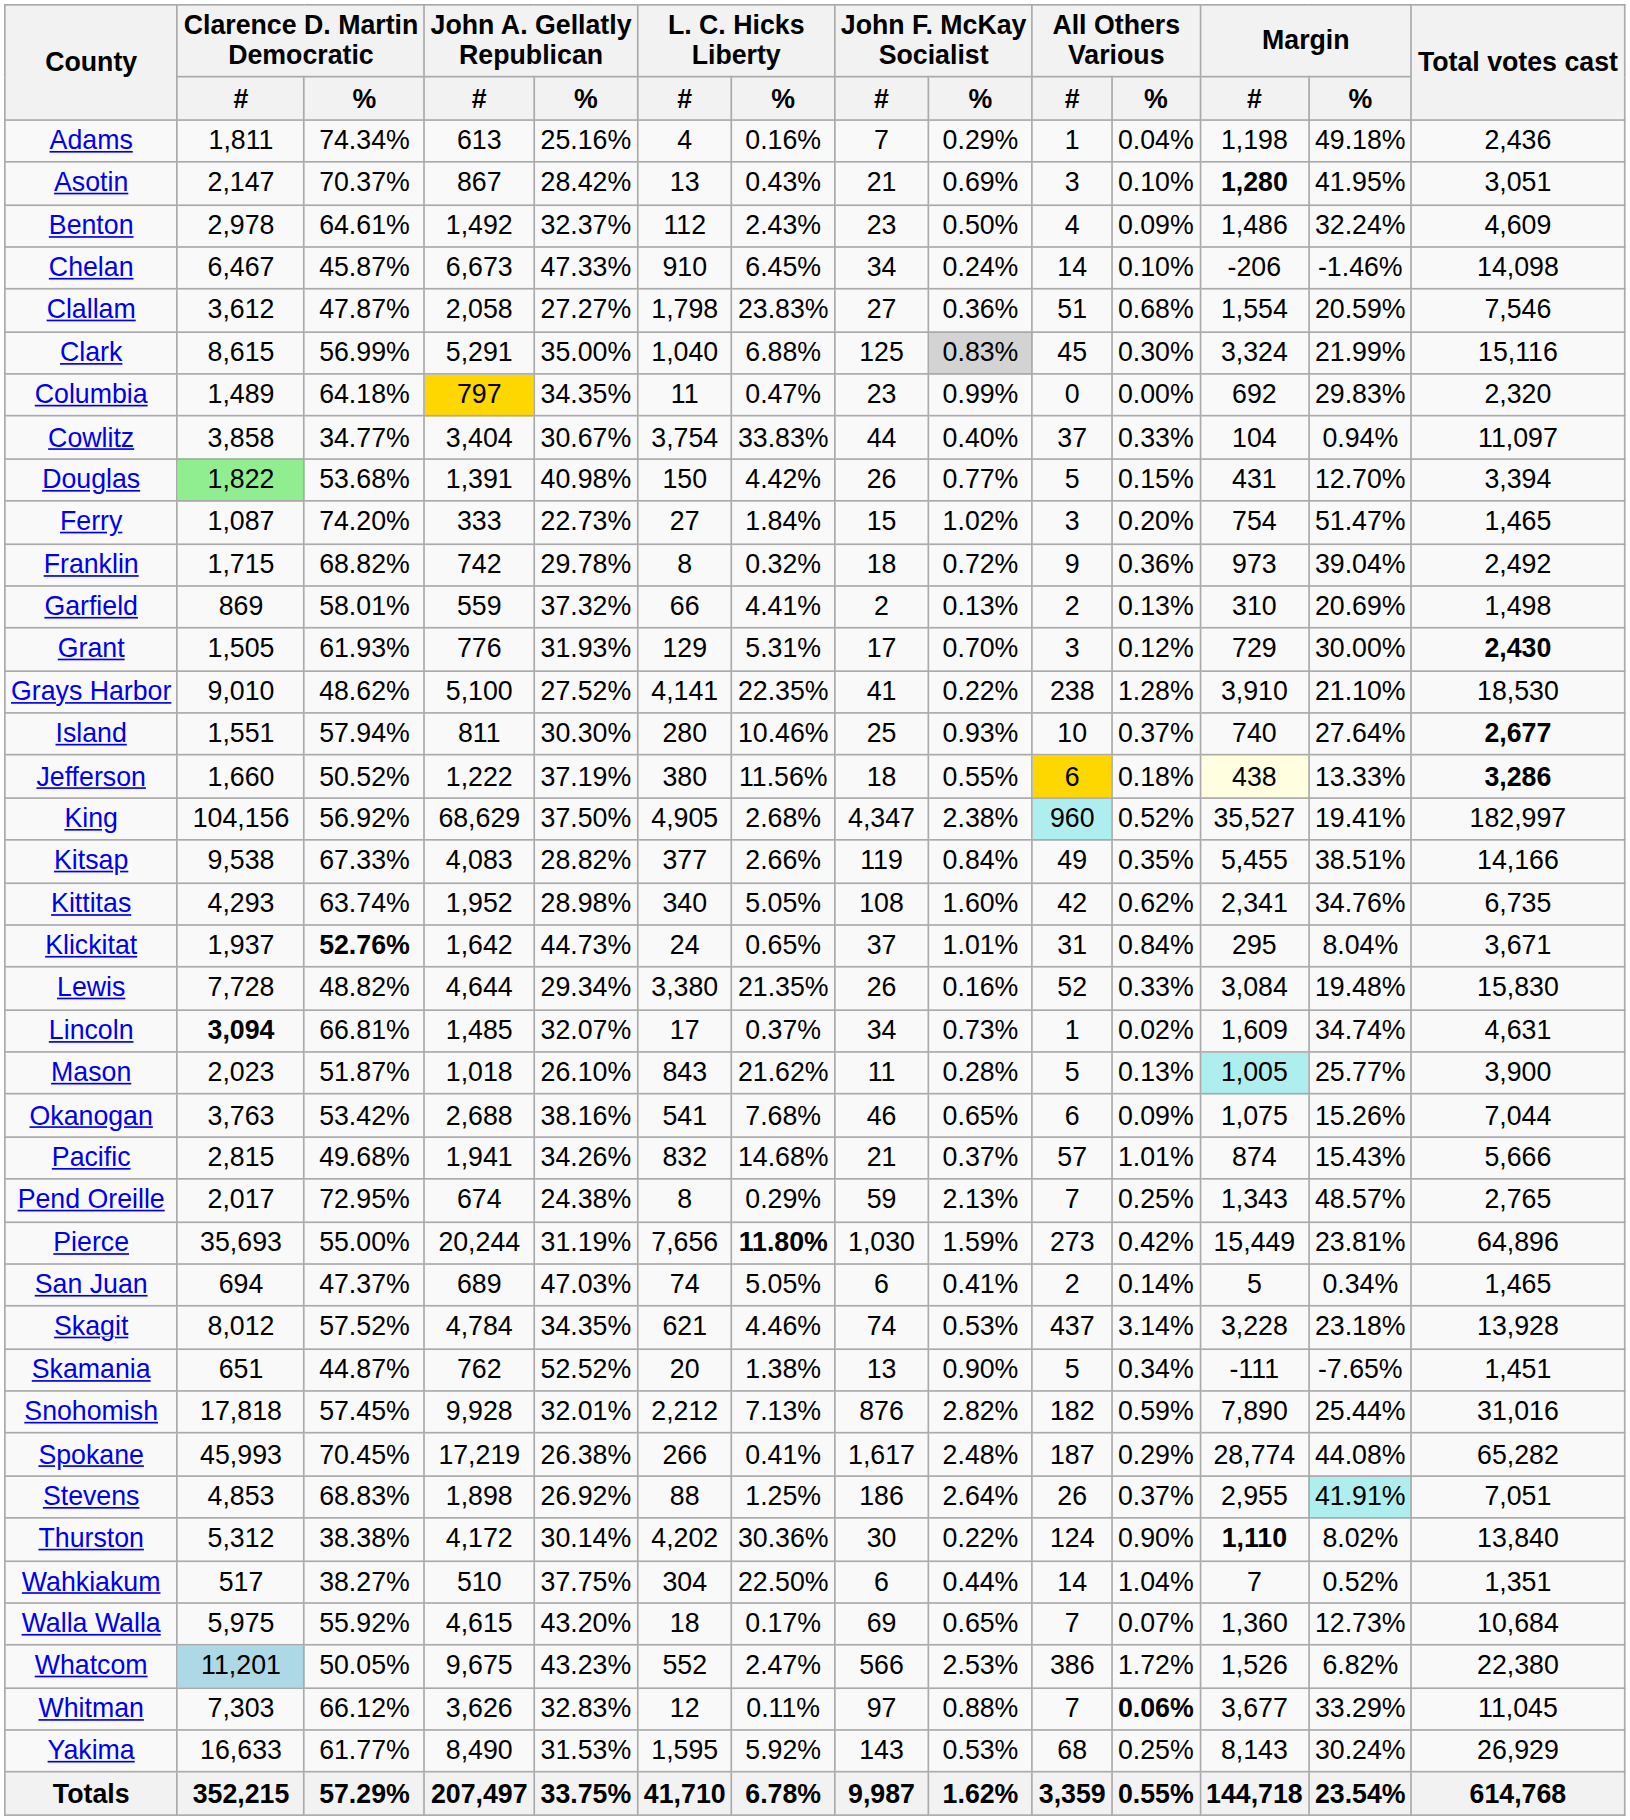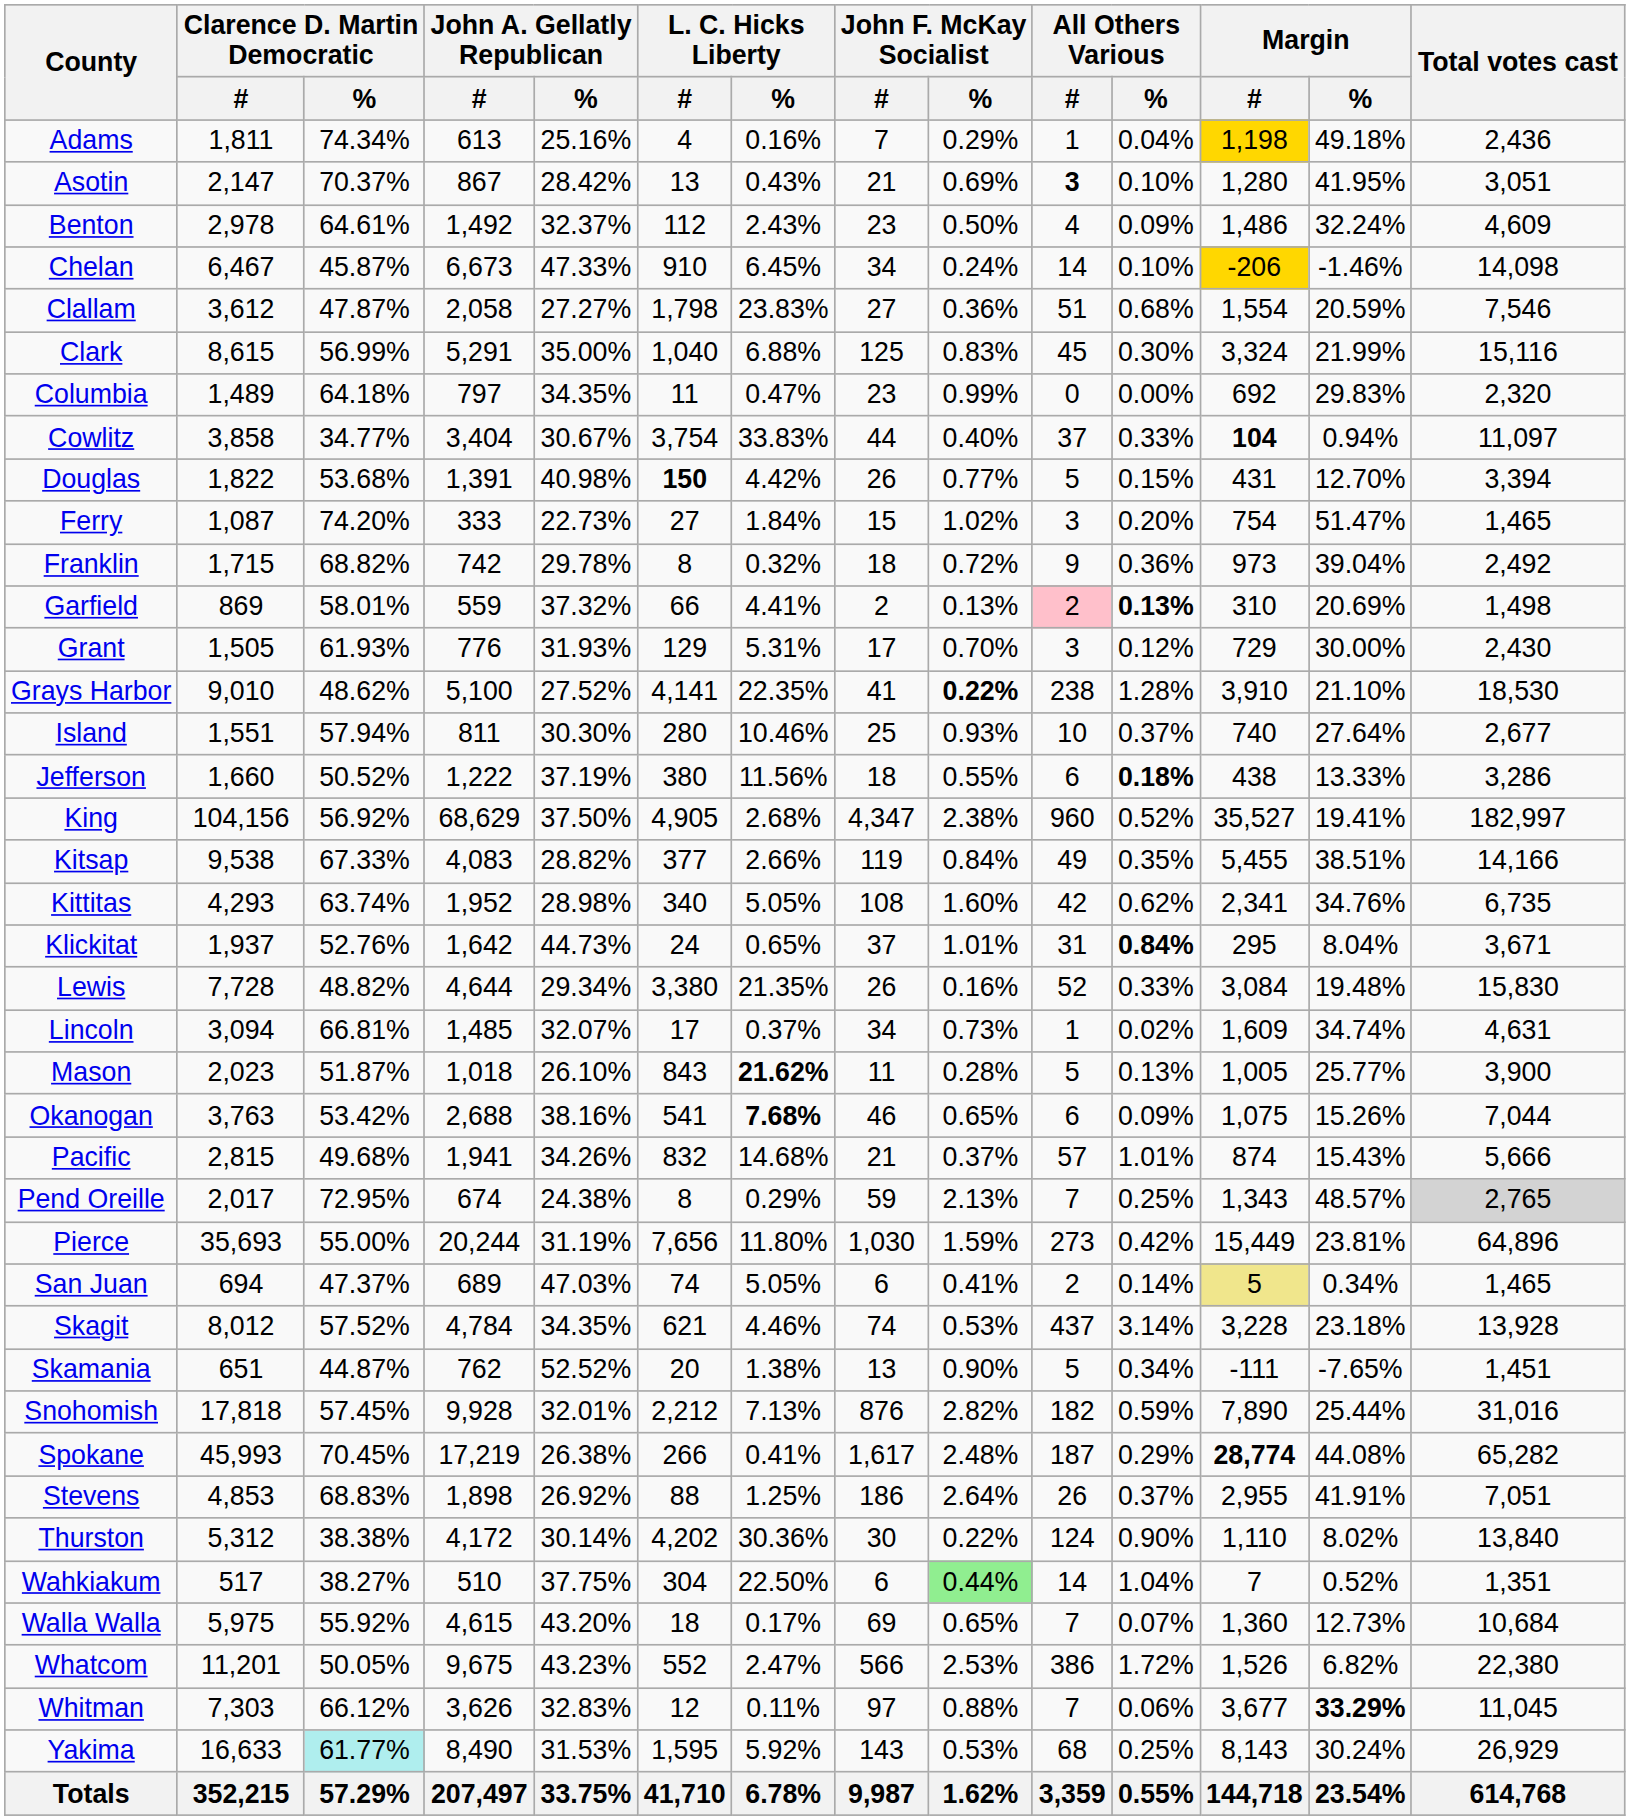(1254, 140) no background -> (1254, 140) gold background
(1072, 182) normal -> (1072, 182) bold
(1254, 182) bold -> (1254, 182) normal
(1254, 267) no background -> (1254, 267) gold background
(980, 352) lightgrey background -> (980, 352) no background
(479, 394) gold background -> (479, 394) no background
(1254, 437) normal -> (1254, 437) bold
(241, 479) lightgreen background -> (241, 479) no background
(685, 479) normal -> (685, 479) bold
(1072, 606) no background -> (1072, 606) pink background
(1156, 606) normal -> (1156, 606) bold
(1518, 649) bold -> (1518, 649) normal
(980, 691) normal -> (980, 691) bold
(1518, 733) bold -> (1518, 733) normal
(1072, 776) gold background -> (1072, 776) no background
(1156, 776) normal -> (1156, 776) bold
(1254, 776) lightyellow background -> (1254, 776) no background
(1518, 776) bold -> (1518, 776) normal
(1072, 818) paleturquoise background -> (1072, 818) no background
(364, 945) bold -> (364, 945) normal
(1156, 945) normal -> (1156, 945) bold
(241, 1030) bold -> (241, 1030) normal
(783, 1072) normal -> (783, 1072) bold
(1254, 1072) paleturquoise background -> (1254, 1072) no background
(783, 1115) normal -> (783, 1115) bold
(1518, 1199) no background -> (1518, 1199) lightgrey background
(783, 1242) bold -> (783, 1242) normal
(1254, 1284) no background -> (1254, 1284) khaki background
(1254, 1454) normal -> (1254, 1454) bold
(1360, 1496) paleturquoise background -> (1360, 1496) no background
(1254, 1538) bold -> (1254, 1538) normal
(980, 1581) no background -> (980, 1581) lightgreen background
(241, 1666) lightblue background -> (241, 1666) no background
(1156, 1708) bold -> (1156, 1708) normal
(1360, 1708) normal -> (1360, 1708) bold
(364, 1750) no background -> (364, 1750) paleturquoise background
